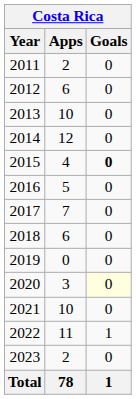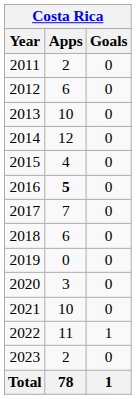(109, 162) bold -> (109, 162) normal
(66, 187) normal -> (66, 187) bold
(109, 284) lightyellow background -> (109, 284) no background
